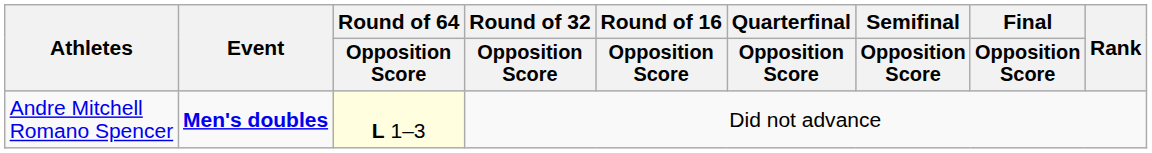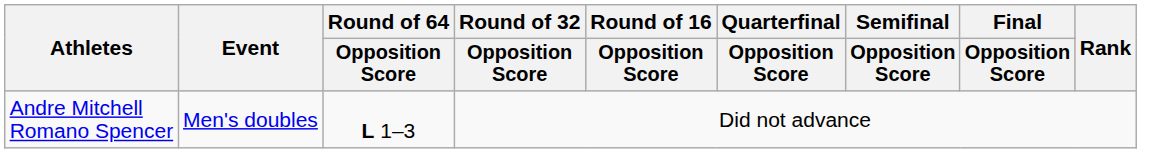(256, 120) bold -> (250, 120) normal
(399, 132) lightyellow background -> (388, 132) no background
